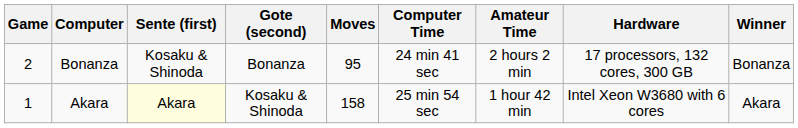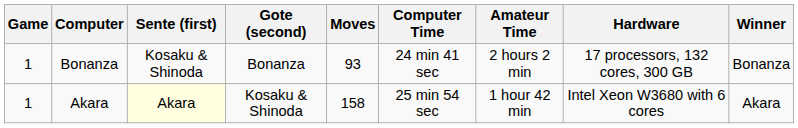(28, 63) 2 -> (28, 63) 1
(353, 63) 95 -> (353, 63) 93
